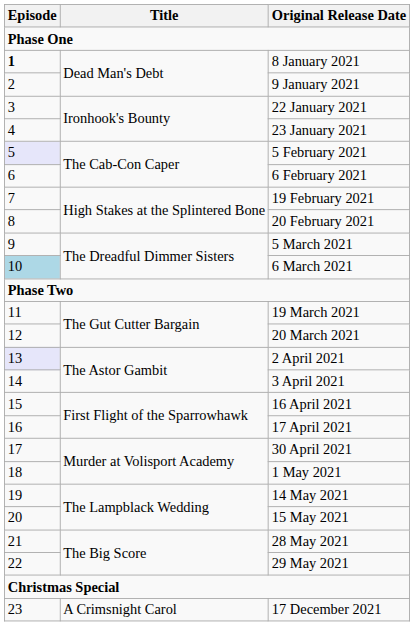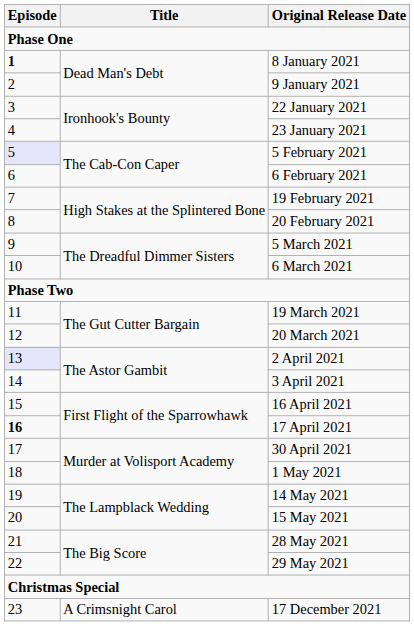(15, 267) lightblue background -> (15, 267) no background
(15, 426) normal -> (15, 426) bold
